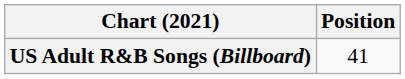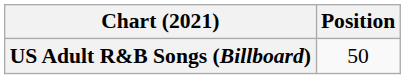(358, 55) 41 -> (358, 55) 50
